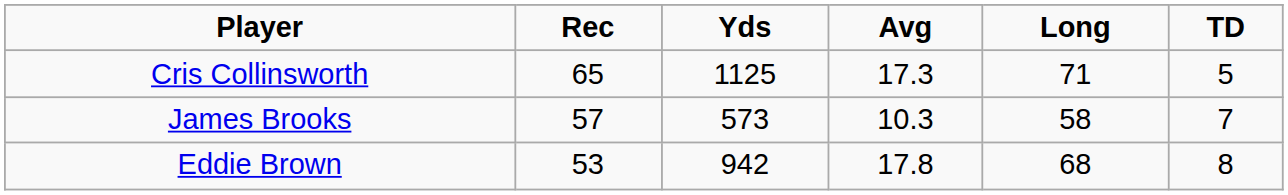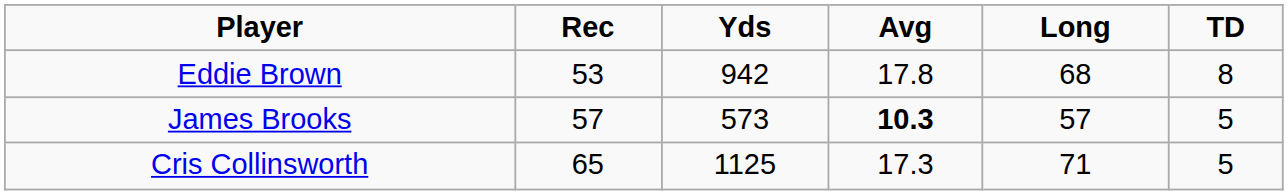rows swapped: (260, 73) <-> (260, 165)
(905, 119) normal -> (905, 119) bold
(1075, 119) 58 -> (1075, 119) 57
(1226, 119) 7 -> (1226, 119) 5
